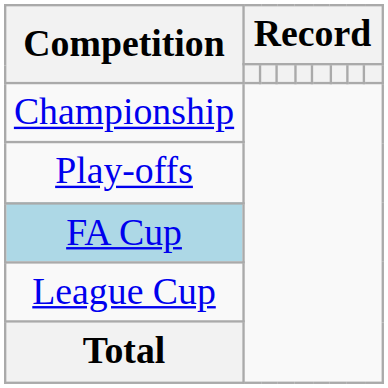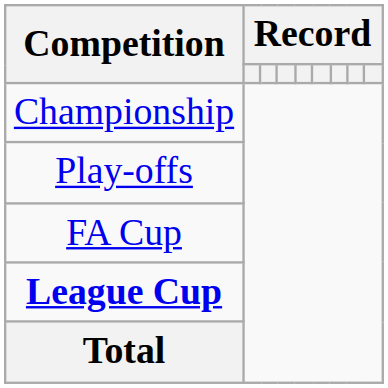(124, 231) lightblue background -> (124, 231) no background
(124, 291) normal -> (124, 291) bold
